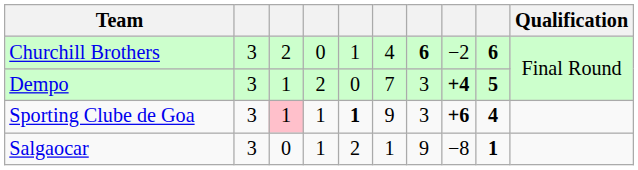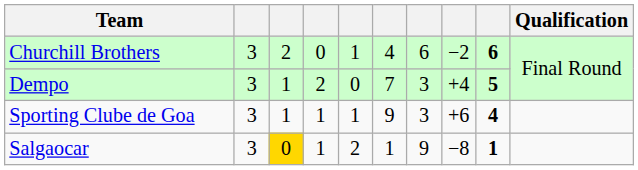(424, 52) bold -> (424, 52) normal
(459, 84) bold -> (459, 84) normal
(286, 116) pink background -> (286, 116) no background
(355, 116) bold -> (355, 116) normal
(459, 116) bold -> (459, 116) normal
(286, 148) no background -> (286, 148) gold background
